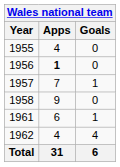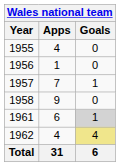(57, 65) bold -> (57, 65) normal
(95, 118) no background -> (95, 118) lightgrey background
(95, 135) no background -> (95, 135) khaki background
